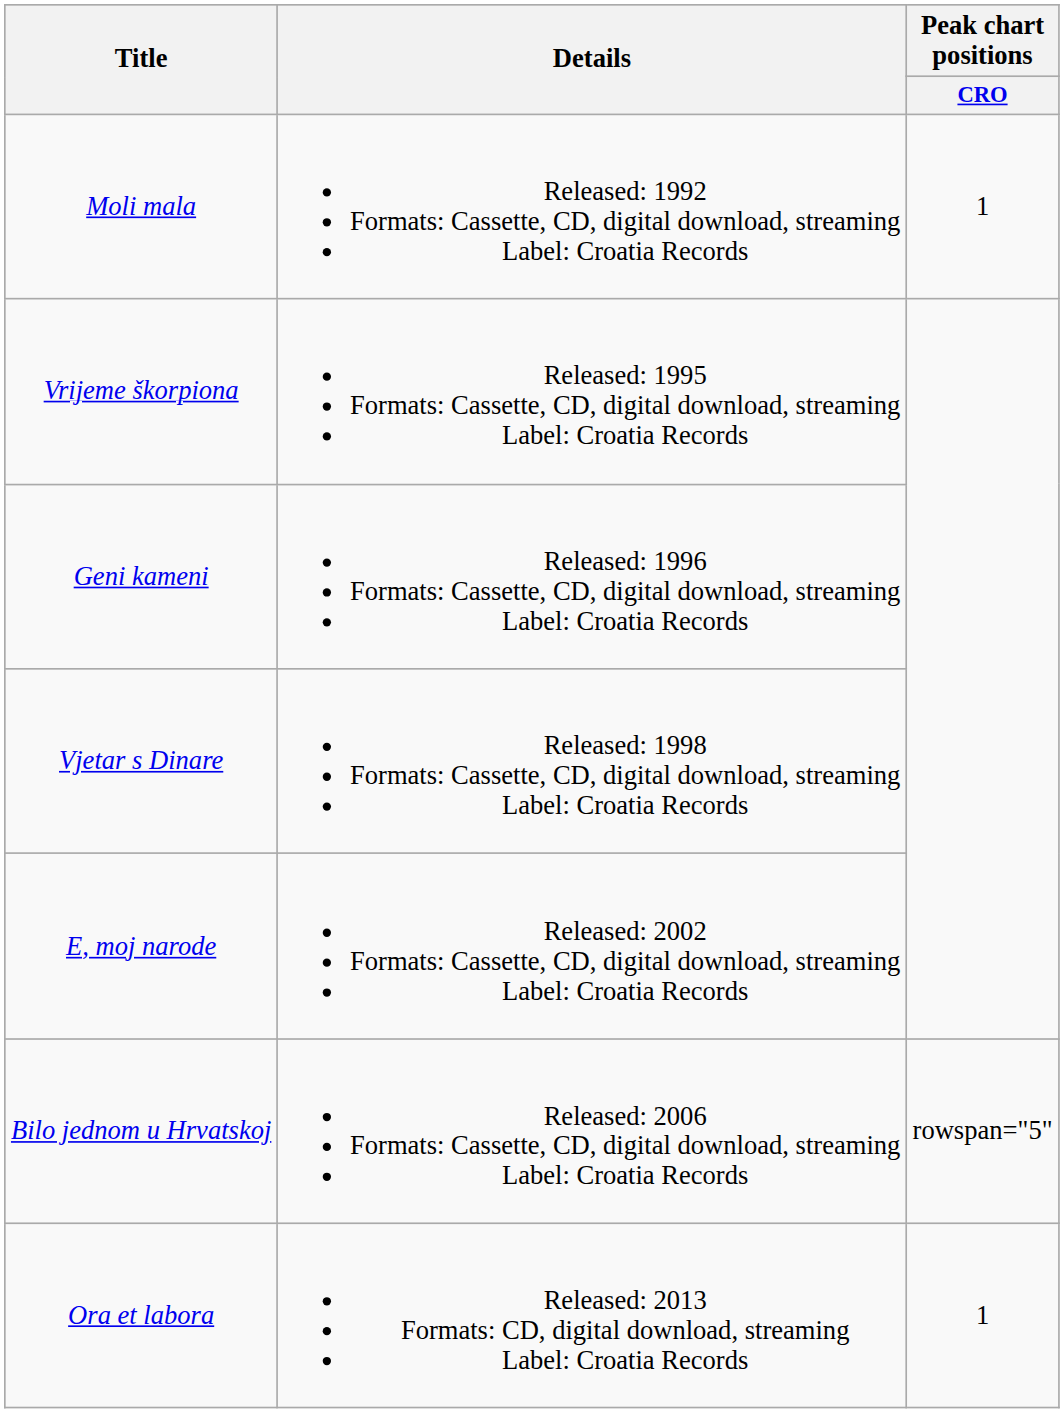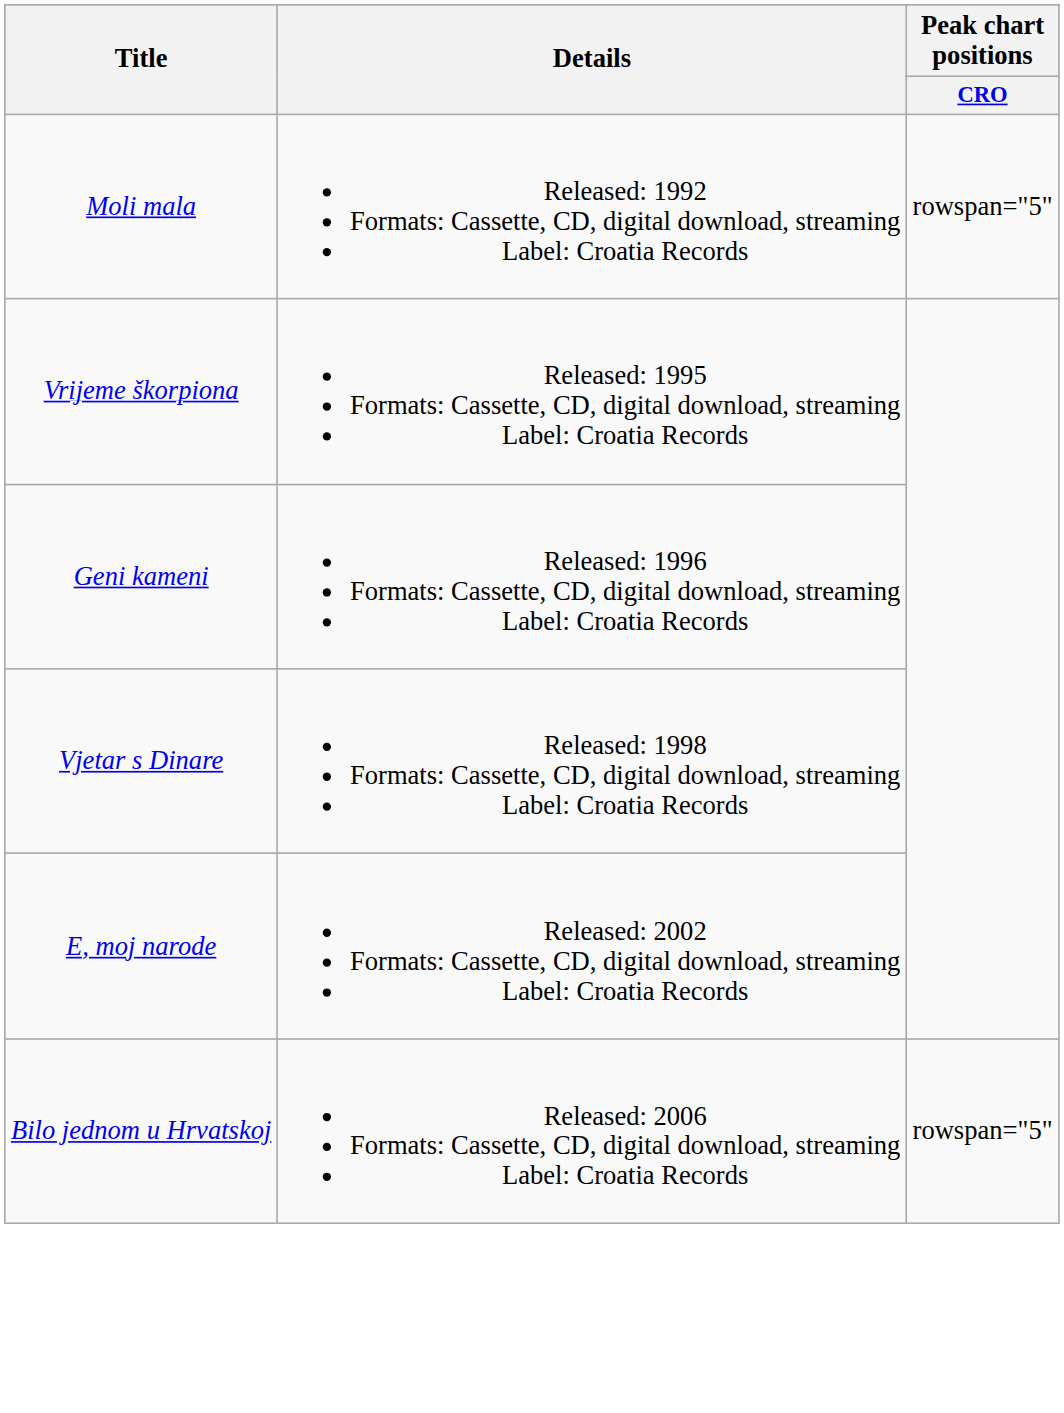(983, 206) 1 -> (983, 206) rowspan="5"
- row: (141, 1315)
